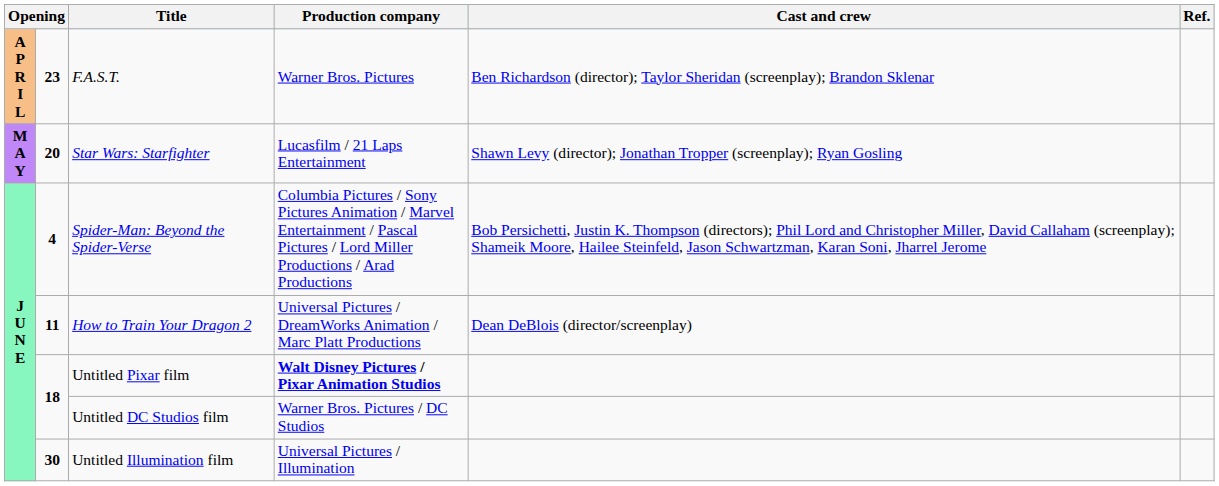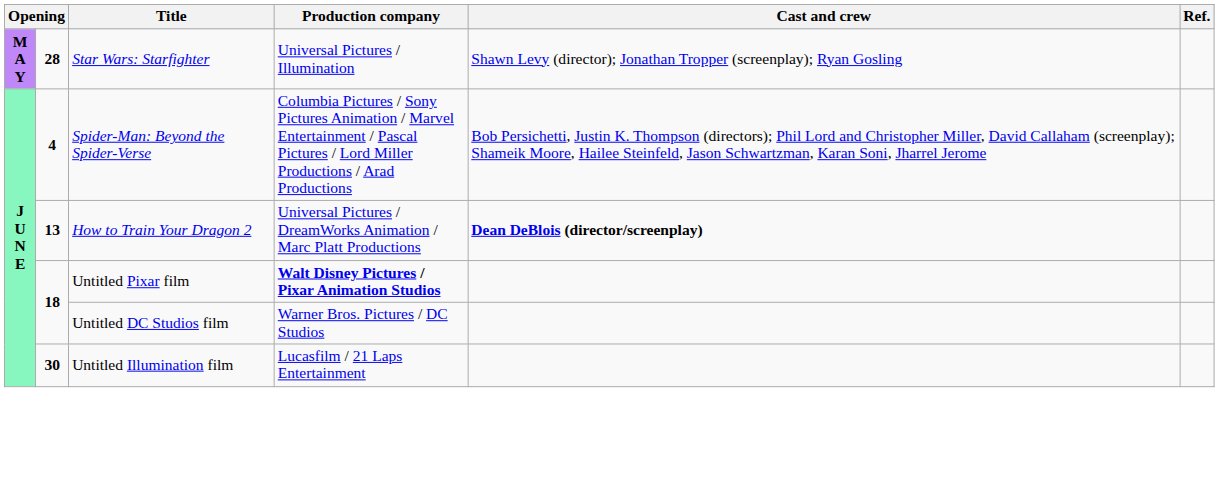- row: (96, 76)
(52, 153) 20 -> (52, 58) 28
(340, 153) Lucasfilm / 21 Laps Entertainment -> (339, 58) Universal Pictures / Illumination
(52, 324) 11 -> (52, 230) 13
(582, 324) normal -> (587, 230) bold
(339, 459) Universal Pictures / Illumination -> (340, 365) Lucasfilm / 21 Laps Entertainment
